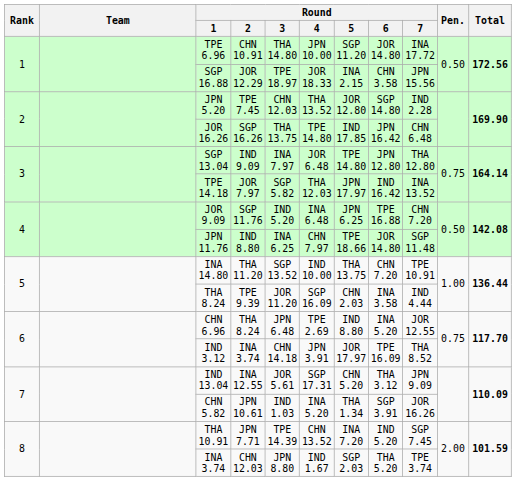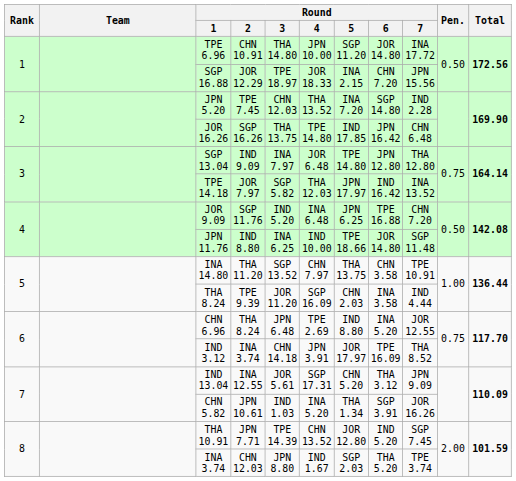(386, 78) CHN 3.58 -> (386, 78) CHN 7.20
(351, 105) JOR 12.80 -> (351, 105) INA 7.20
(317, 243) CHN 7.97 -> (317, 243) IND 10.00
(317, 270) IND 10.00 -> (317, 270) CHN 7.97
(386, 270) CHN 7.20 -> (386, 270) CHN 3.58
(351, 435) INA 7.20 -> (351, 435) JOR 12.80
